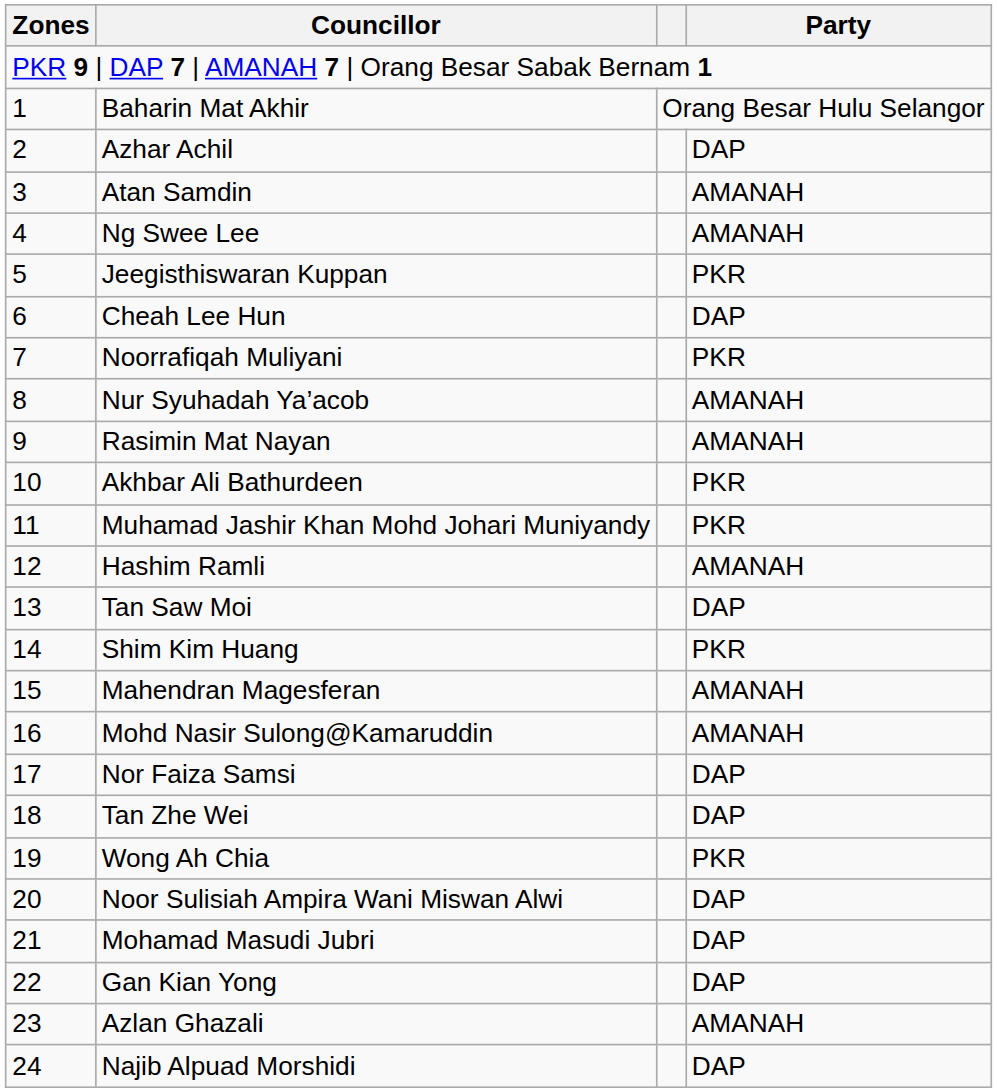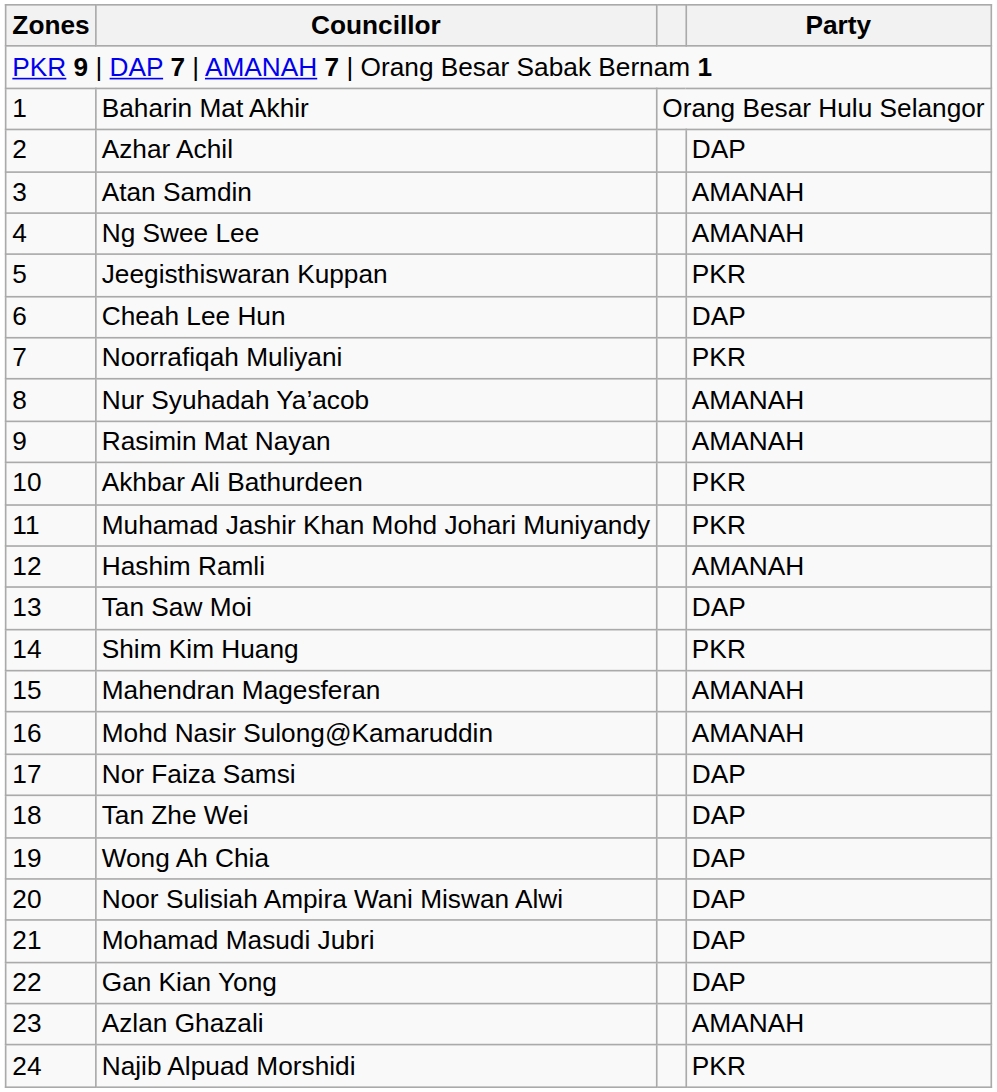(719, 857) PKR -> (719, 857) DAP
(719, 1065) DAP -> (719, 1065) PKR
